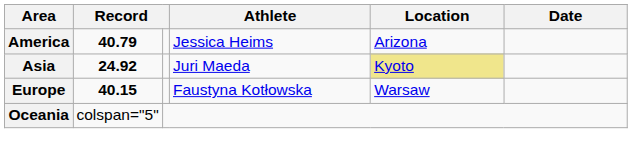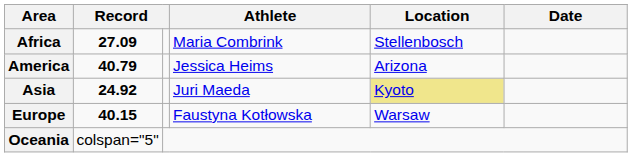+ row: (39, 41)
